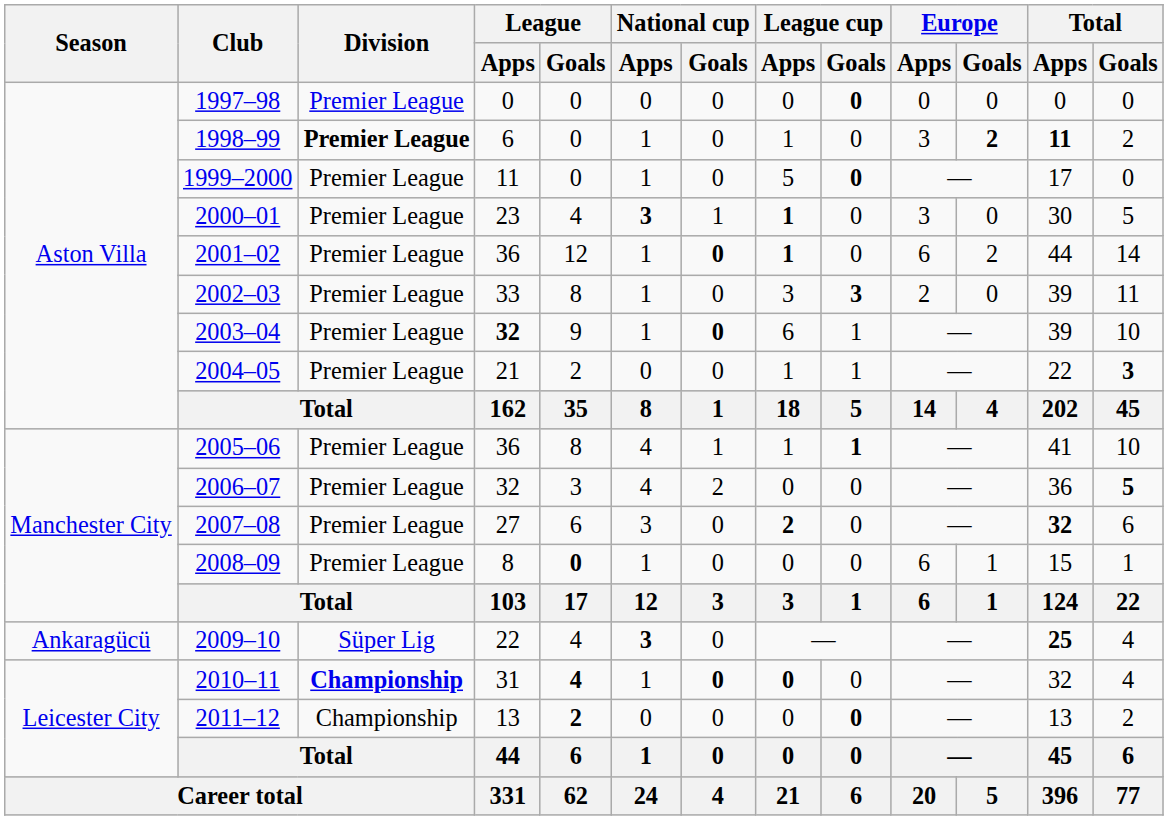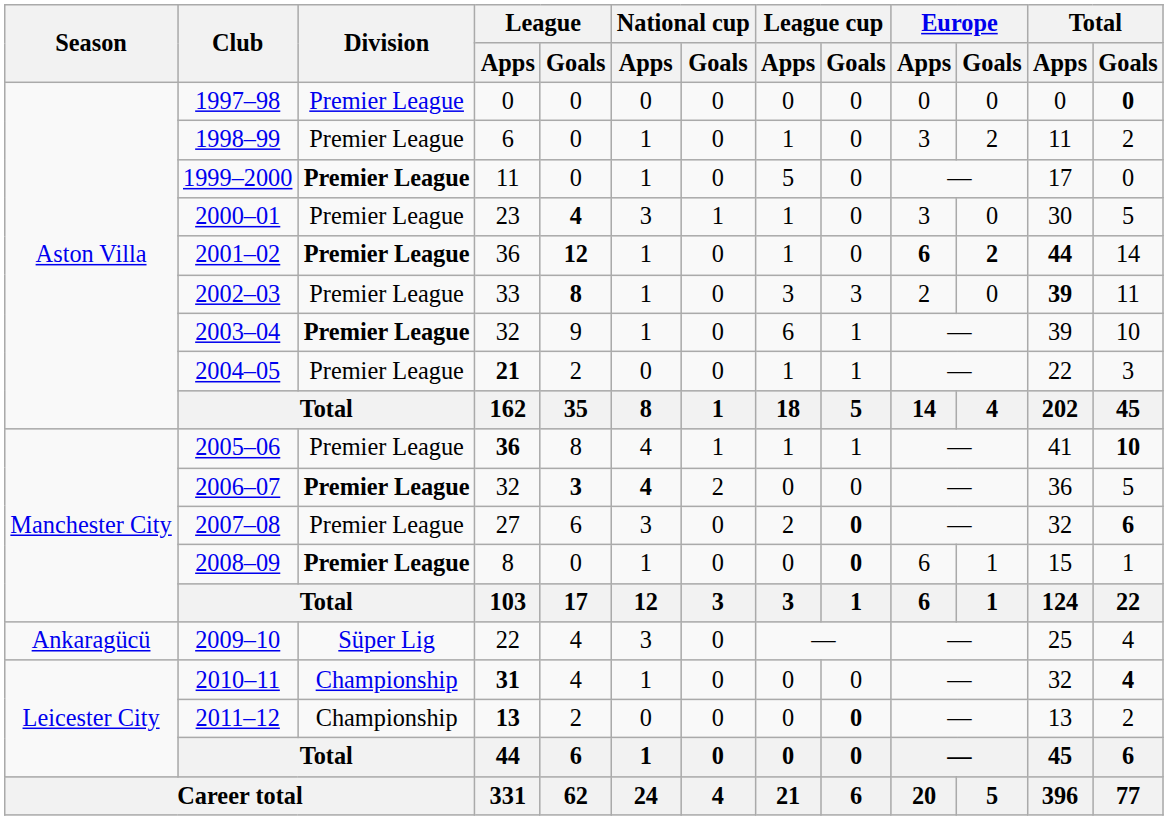(856, 100) bold -> (856, 100) normal
(1128, 100) normal -> (1128, 100) bold
(387, 139) bold -> (387, 139) normal
(992, 139) bold -> (992, 139) normal
(1060, 139) bold -> (1060, 139) normal
(387, 178) normal -> (387, 178) bold
(856, 178) bold -> (856, 178) normal
(576, 216) normal -> (576, 216) bold
(646, 216) bold -> (646, 216) normal
(788, 216) bold -> (788, 216) normal
(387, 255) normal -> (387, 255) bold
(576, 255) normal -> (576, 255) bold
(718, 255) bold -> (718, 255) normal
(788, 255) bold -> (788, 255) normal
(924, 255) normal -> (924, 255) bold
(992, 255) normal -> (992, 255) bold
(1060, 255) normal -> (1060, 255) bold
(576, 293) normal -> (576, 293) bold
(856, 293) bold -> (856, 293) normal
(1060, 293) normal -> (1060, 293) bold
(387, 332) normal -> (387, 332) bold
(508, 332) bold -> (508, 332) normal
(718, 332) bold -> (718, 332) normal
(508, 370) normal -> (508, 370) bold
(1128, 370) bold -> (1128, 370) normal
(508, 448) normal -> (508, 448) bold
(856, 448) bold -> (856, 448) normal
(1128, 448) normal -> (1128, 448) bold
(387, 486) normal -> (387, 486) bold
(576, 486) normal -> (576, 486) bold
(646, 486) normal -> (646, 486) bold
(1128, 486) bold -> (1128, 486) normal
(788, 525) bold -> (788, 525) normal
(856, 525) normal -> (856, 525) bold
(1060, 525) bold -> (1060, 525) normal
(1128, 525) normal -> (1128, 525) bold
(387, 563) normal -> (387, 563) bold
(576, 563) bold -> (576, 563) normal
(856, 563) normal -> (856, 563) bold
(646, 640) bold -> (646, 640) normal
(1060, 640) bold -> (1060, 640) normal
(387, 679) bold -> (387, 679) normal
(508, 679) normal -> (508, 679) bold
(576, 679) bold -> (576, 679) normal
(718, 679) bold -> (718, 679) normal
(788, 679) bold -> (788, 679) normal
(1128, 679) normal -> (1128, 679) bold
(508, 718) normal -> (508, 718) bold
(576, 718) bold -> (576, 718) normal
